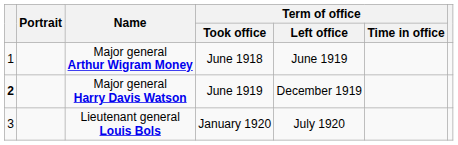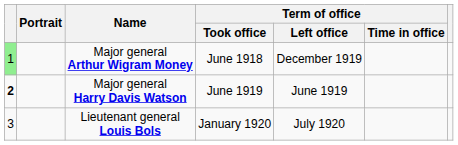(10, 58) no background -> (10, 58) lightgreen background
(319, 58) June 1919 -> (319, 58) December 1919
(319, 91) December 1919 -> (319, 91) June 1919
